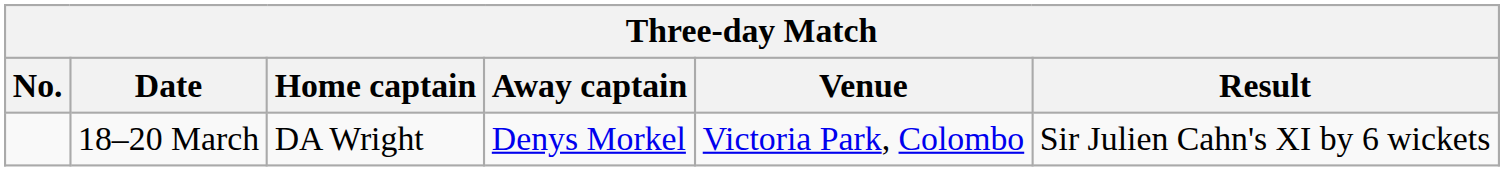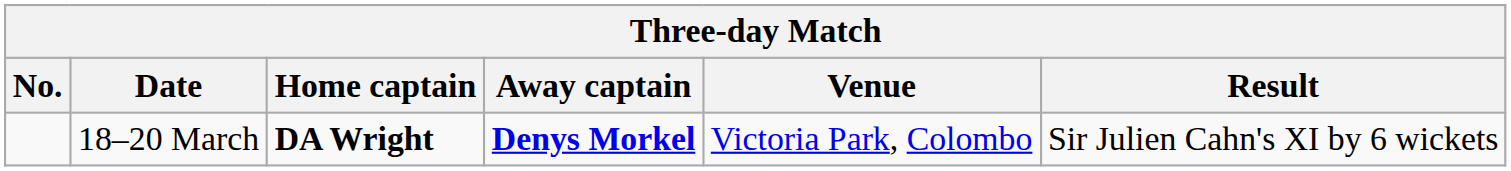(349, 138) normal -> (354, 138) bold
(589, 138) normal -> (594, 138) bold
